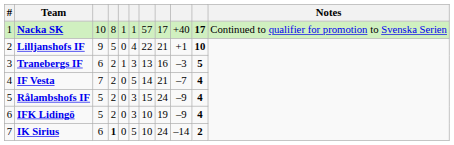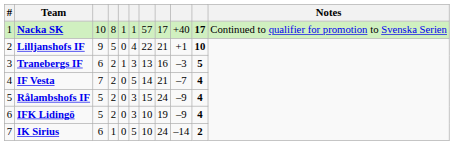(113, 132) bold -> (113, 132) normal
